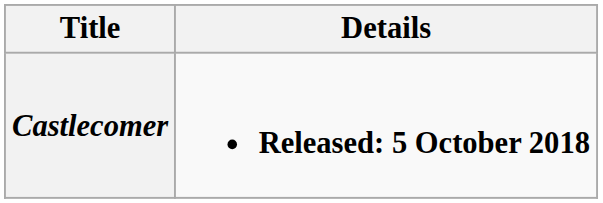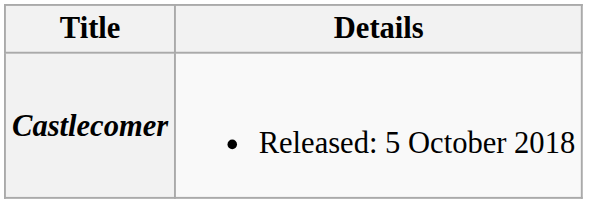(386, 143) bold -> (379, 143) normal
